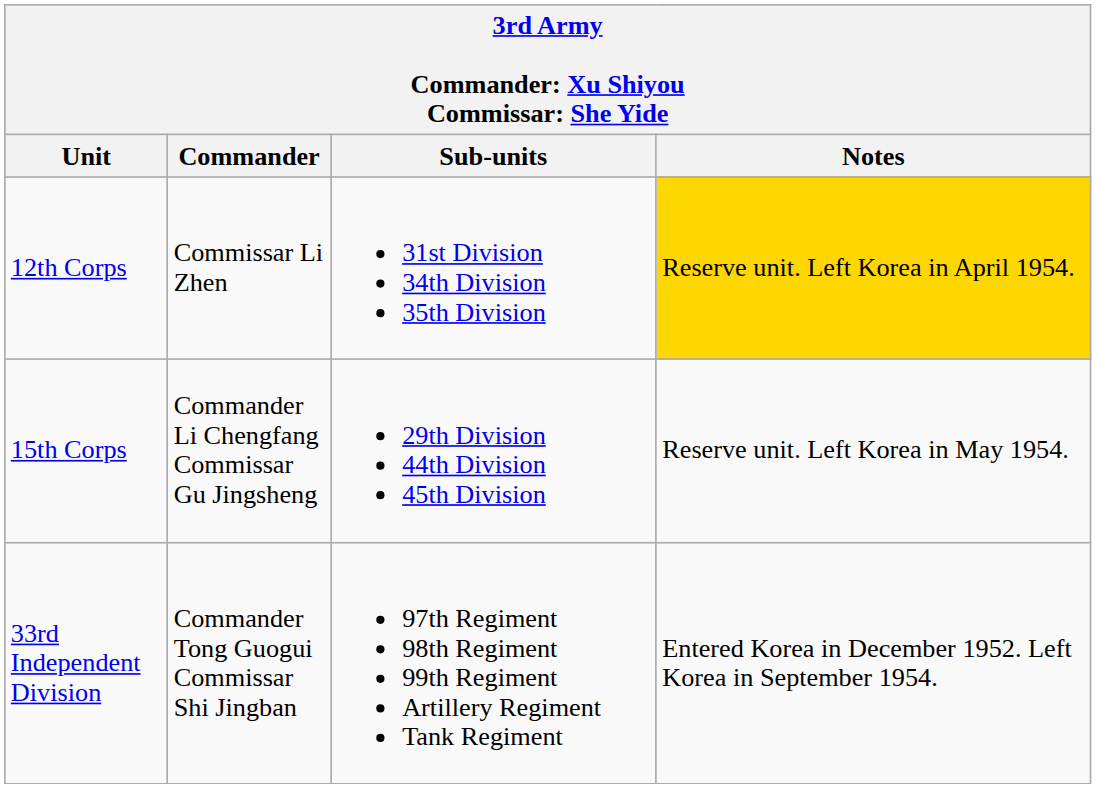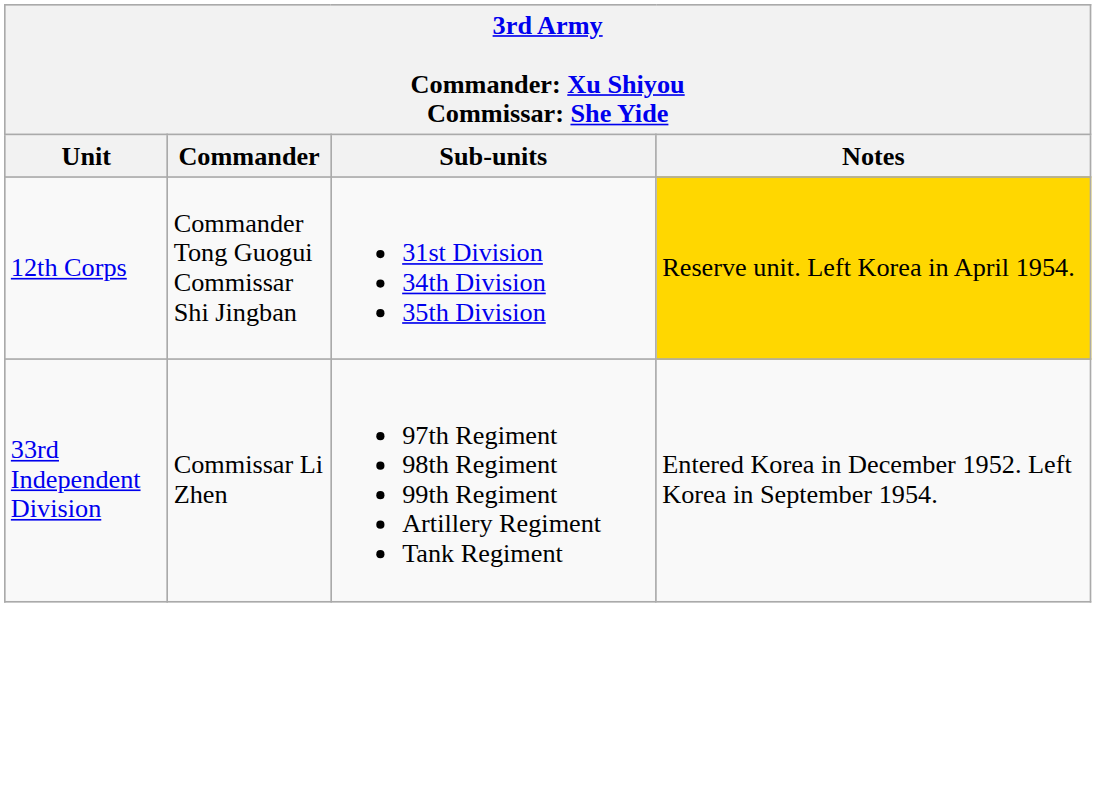(248, 267) Commissar Li Zhen -> (243, 267) Commander Tong Guogui Commissar Shi Jingban
- row: (69, 450)
(243, 662) Commander Tong Guogui Commissar Shi Jingban -> (248, 479) Commissar Li Zhen
